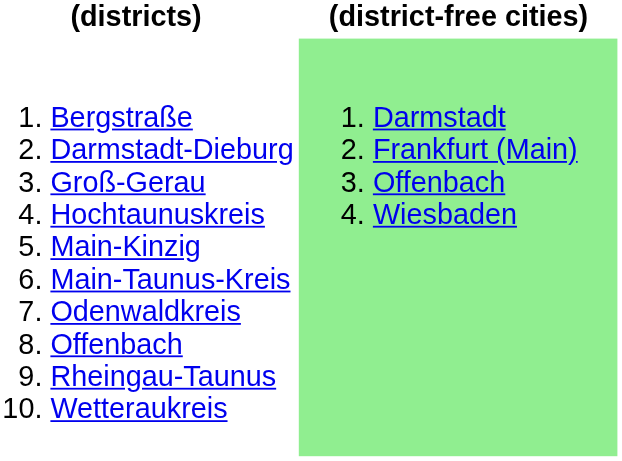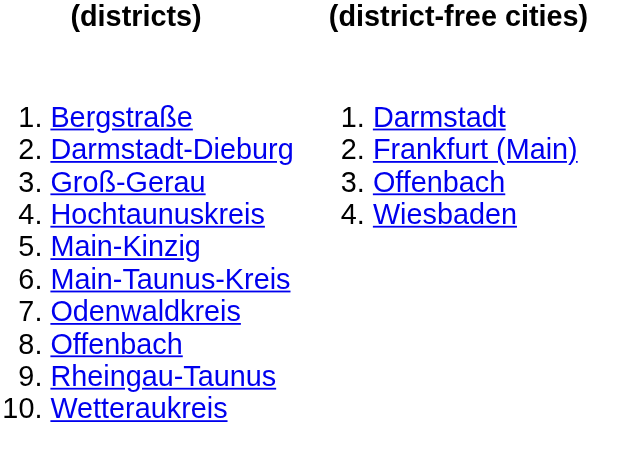(459, 166) lightgreen background -> (459, 166) no background
